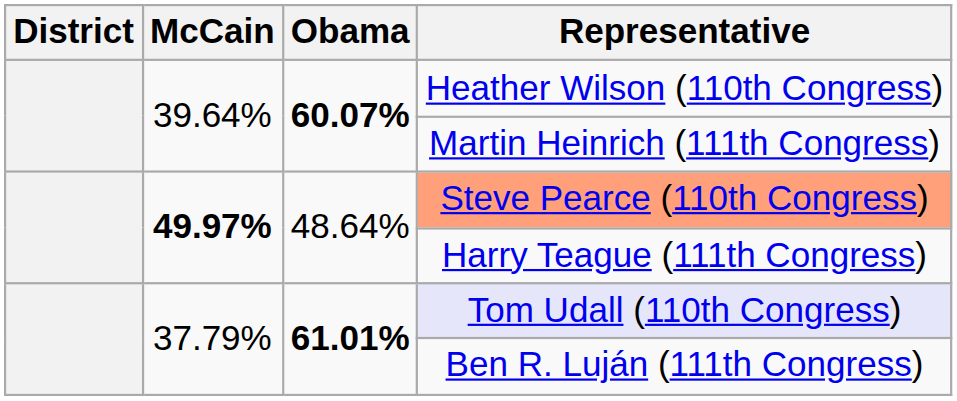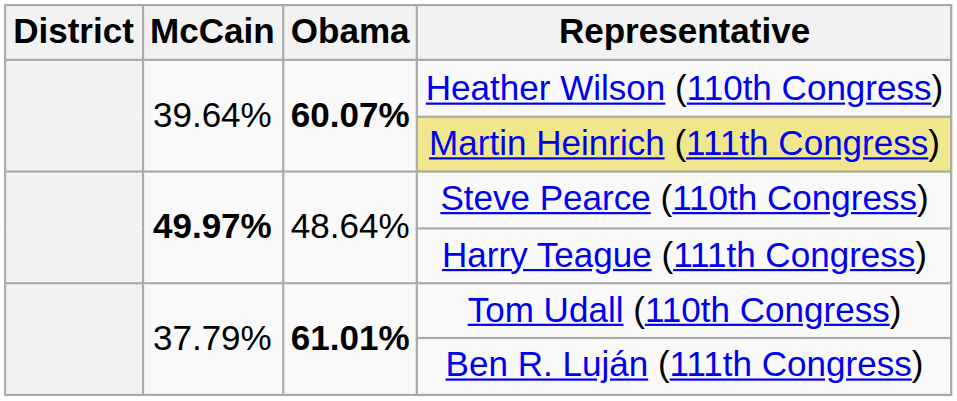(685, 143) no background -> (685, 143) khaki background
(685, 198) lightsalmon background -> (685, 198) no background
(685, 310) lavender background -> (685, 310) no background
